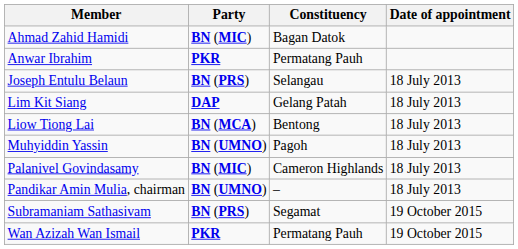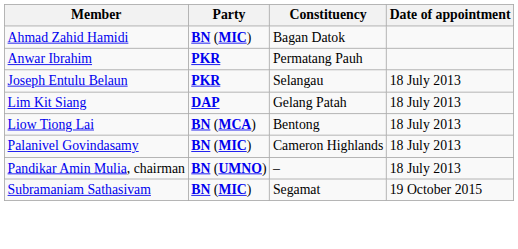(220, 80) BN (PRS) -> (206, 80) PKR
- row: (58, 146)
(220, 211) BN (PRS) -> (221, 189) BN (MIC)
- row: (74, 233)
